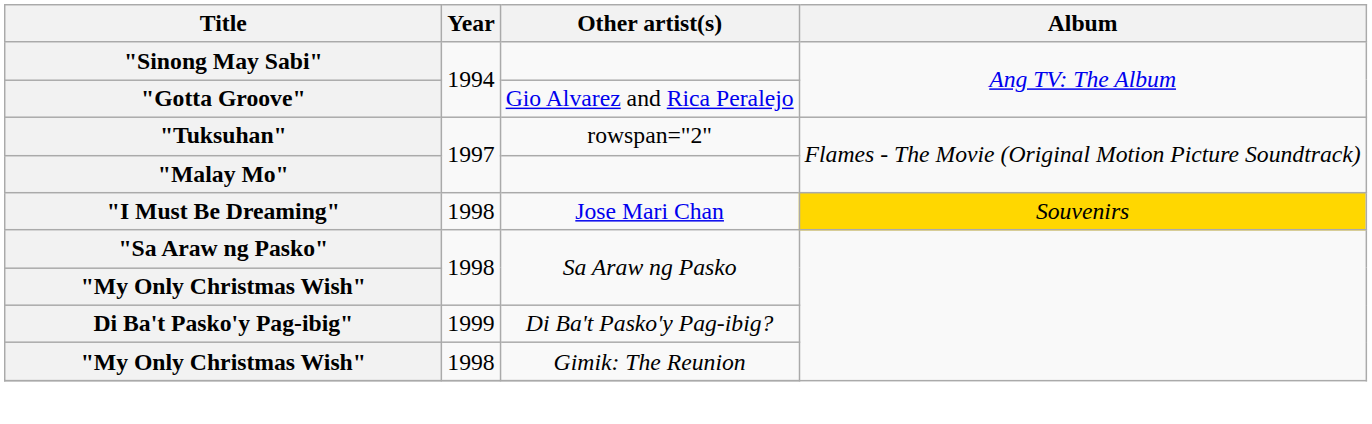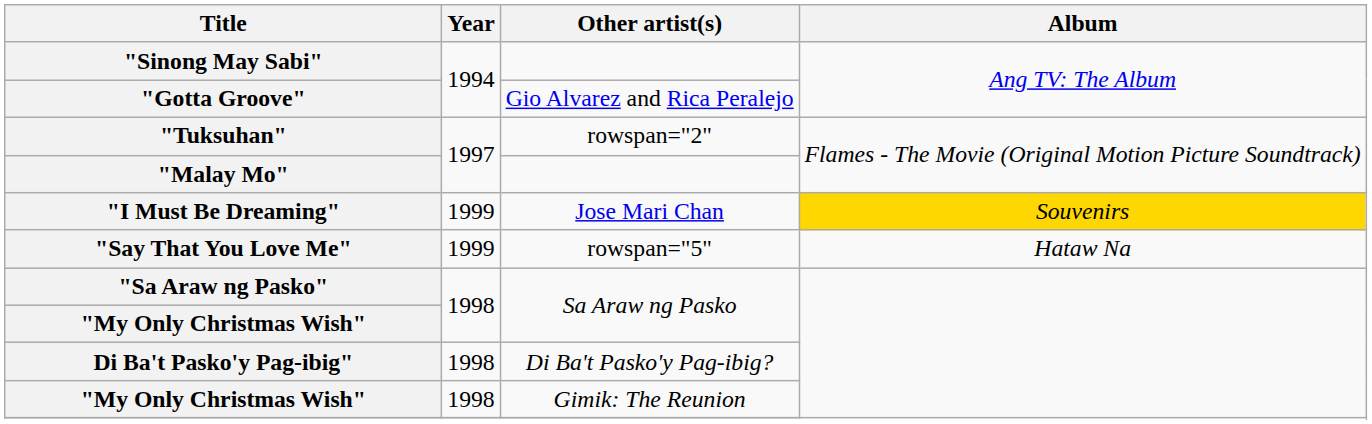(471, 211) 1998 -> (471, 211) 1999
+ row: (223, 248)
(471, 323) 1999 -> (471, 361) 1998
